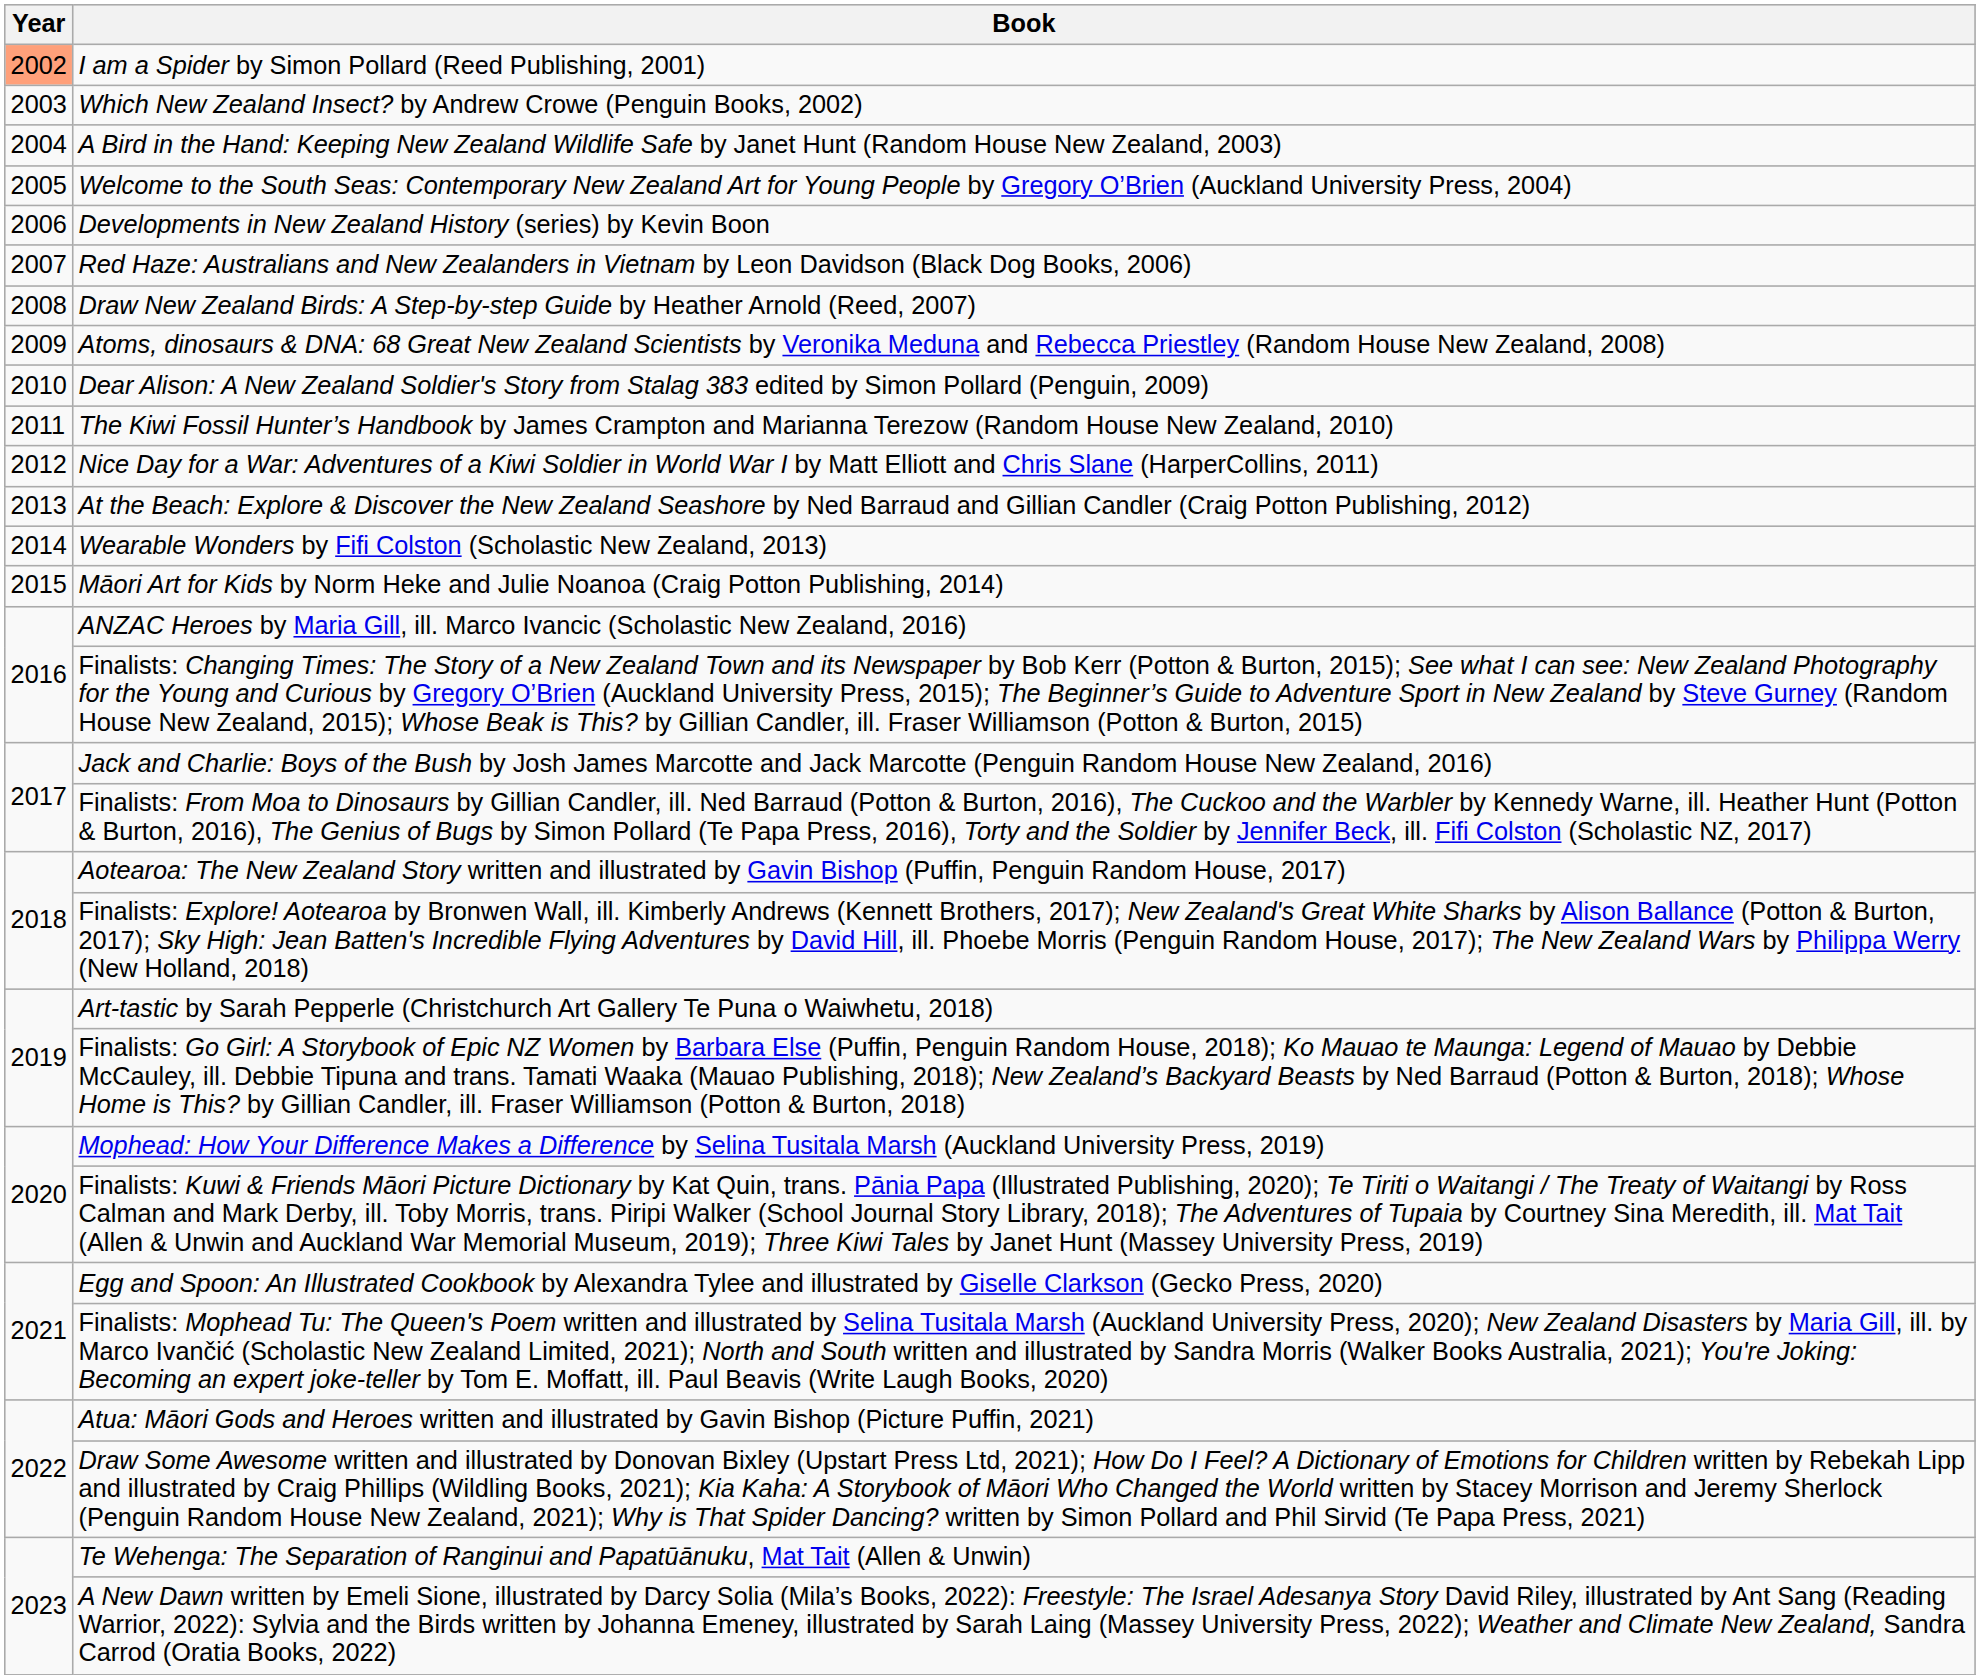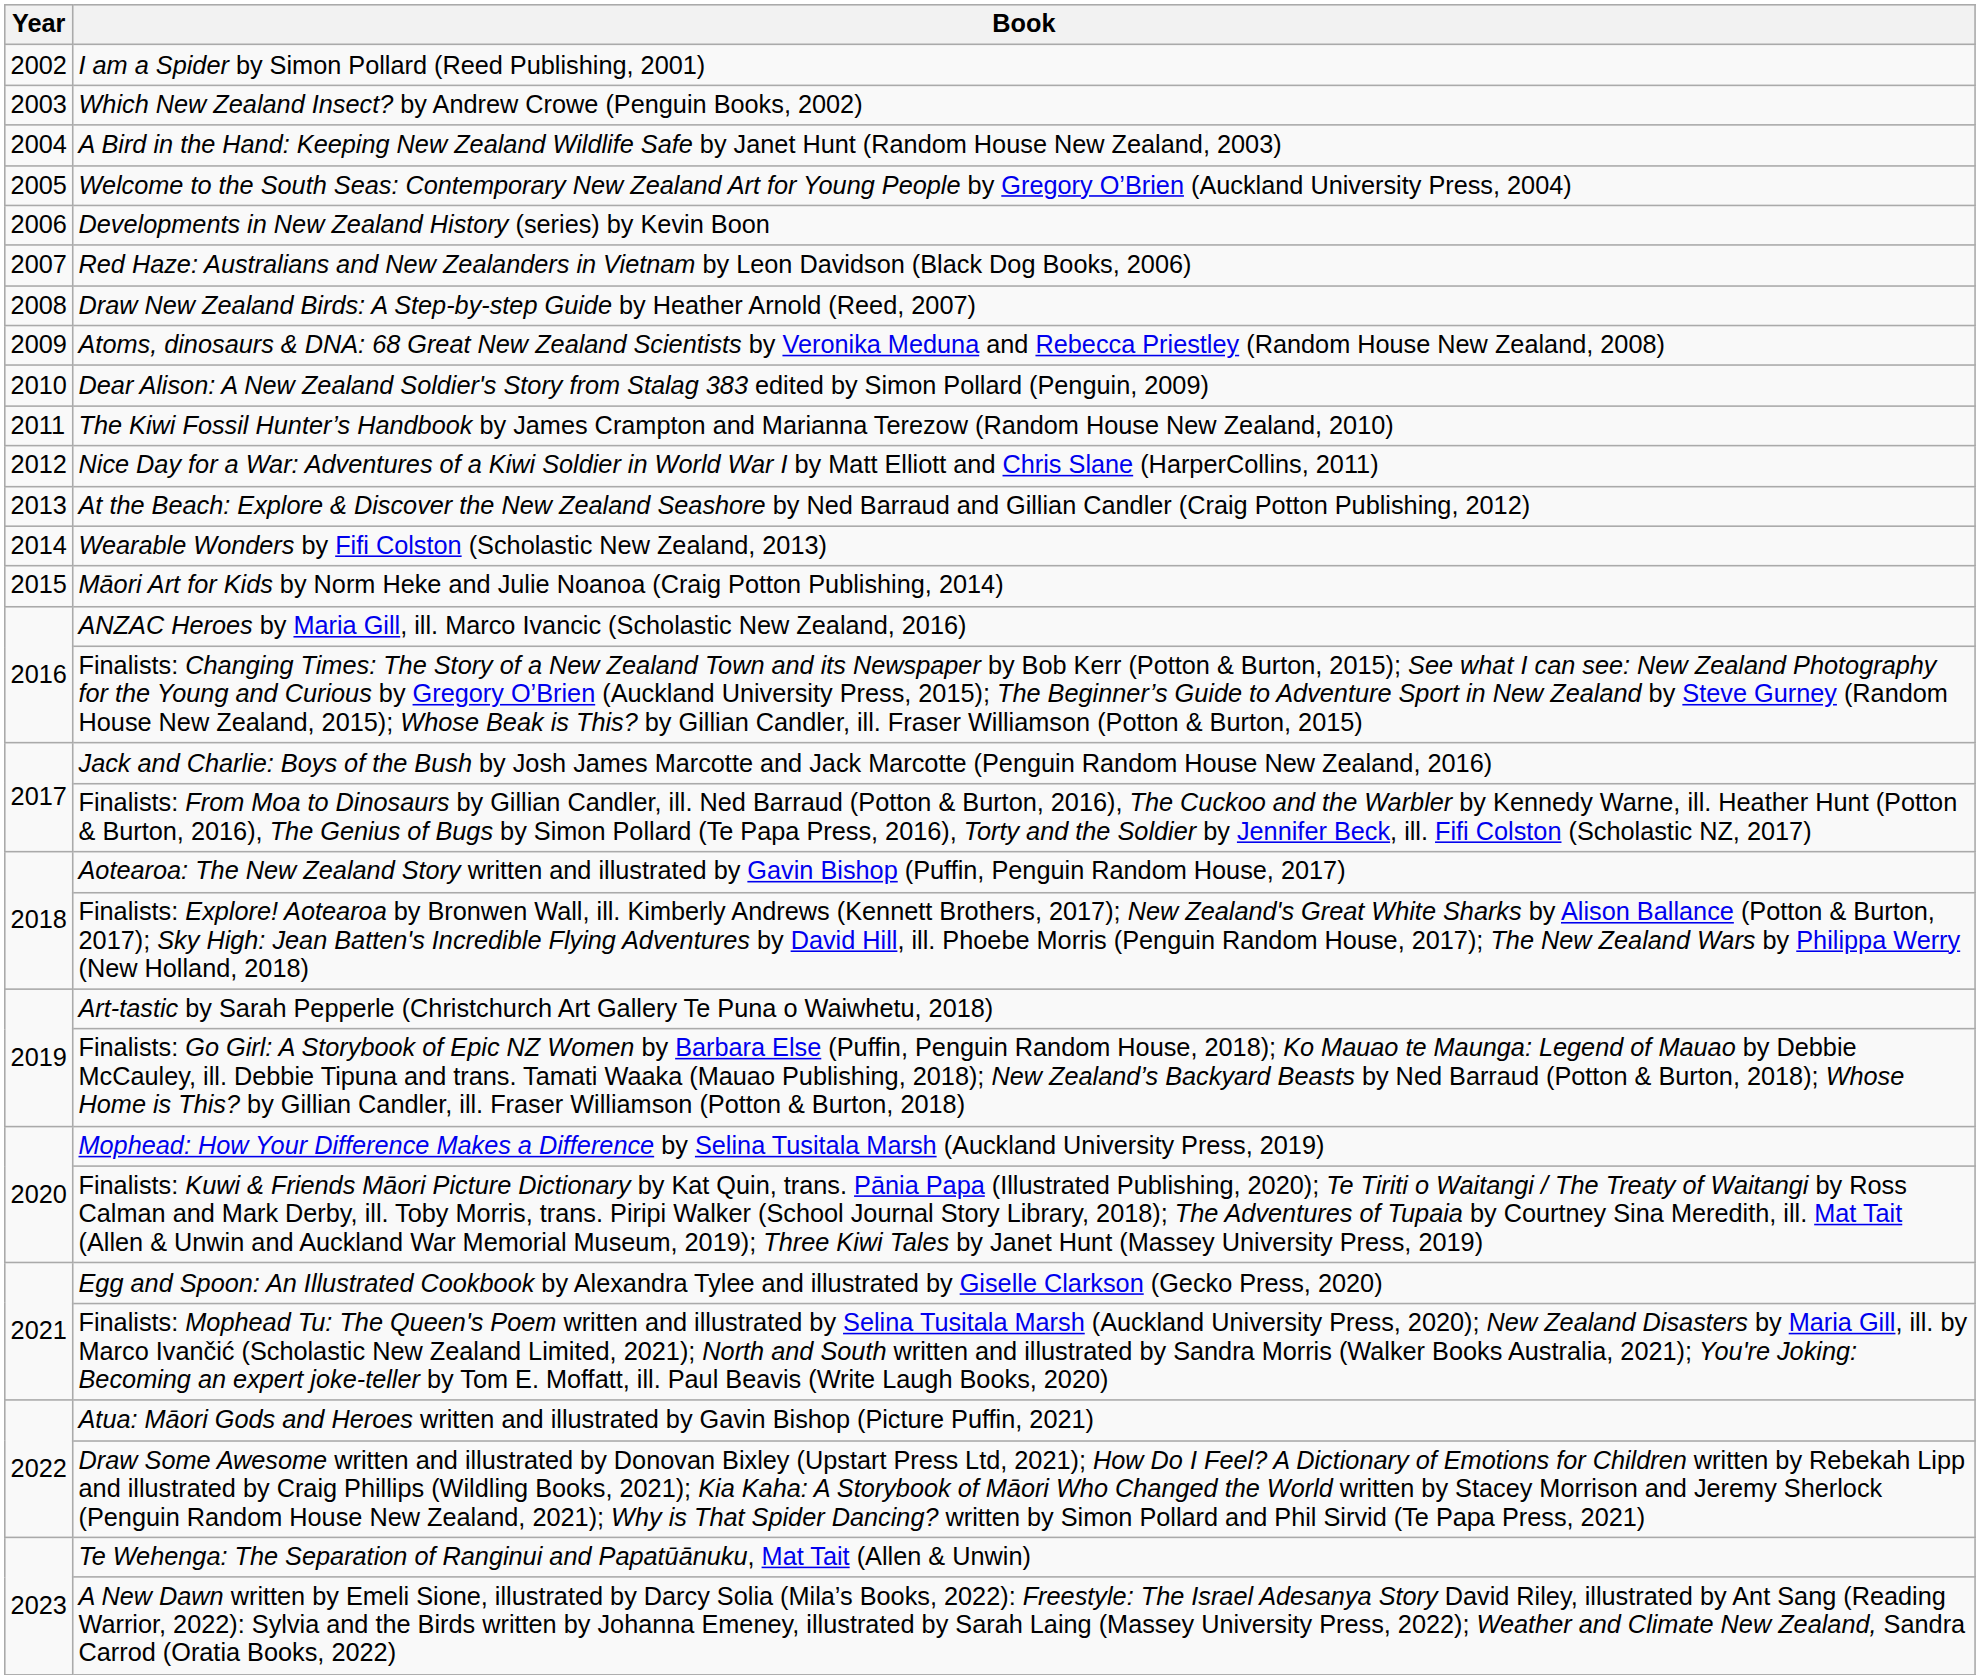(39, 64) lightsalmon background -> (39, 64) no background
